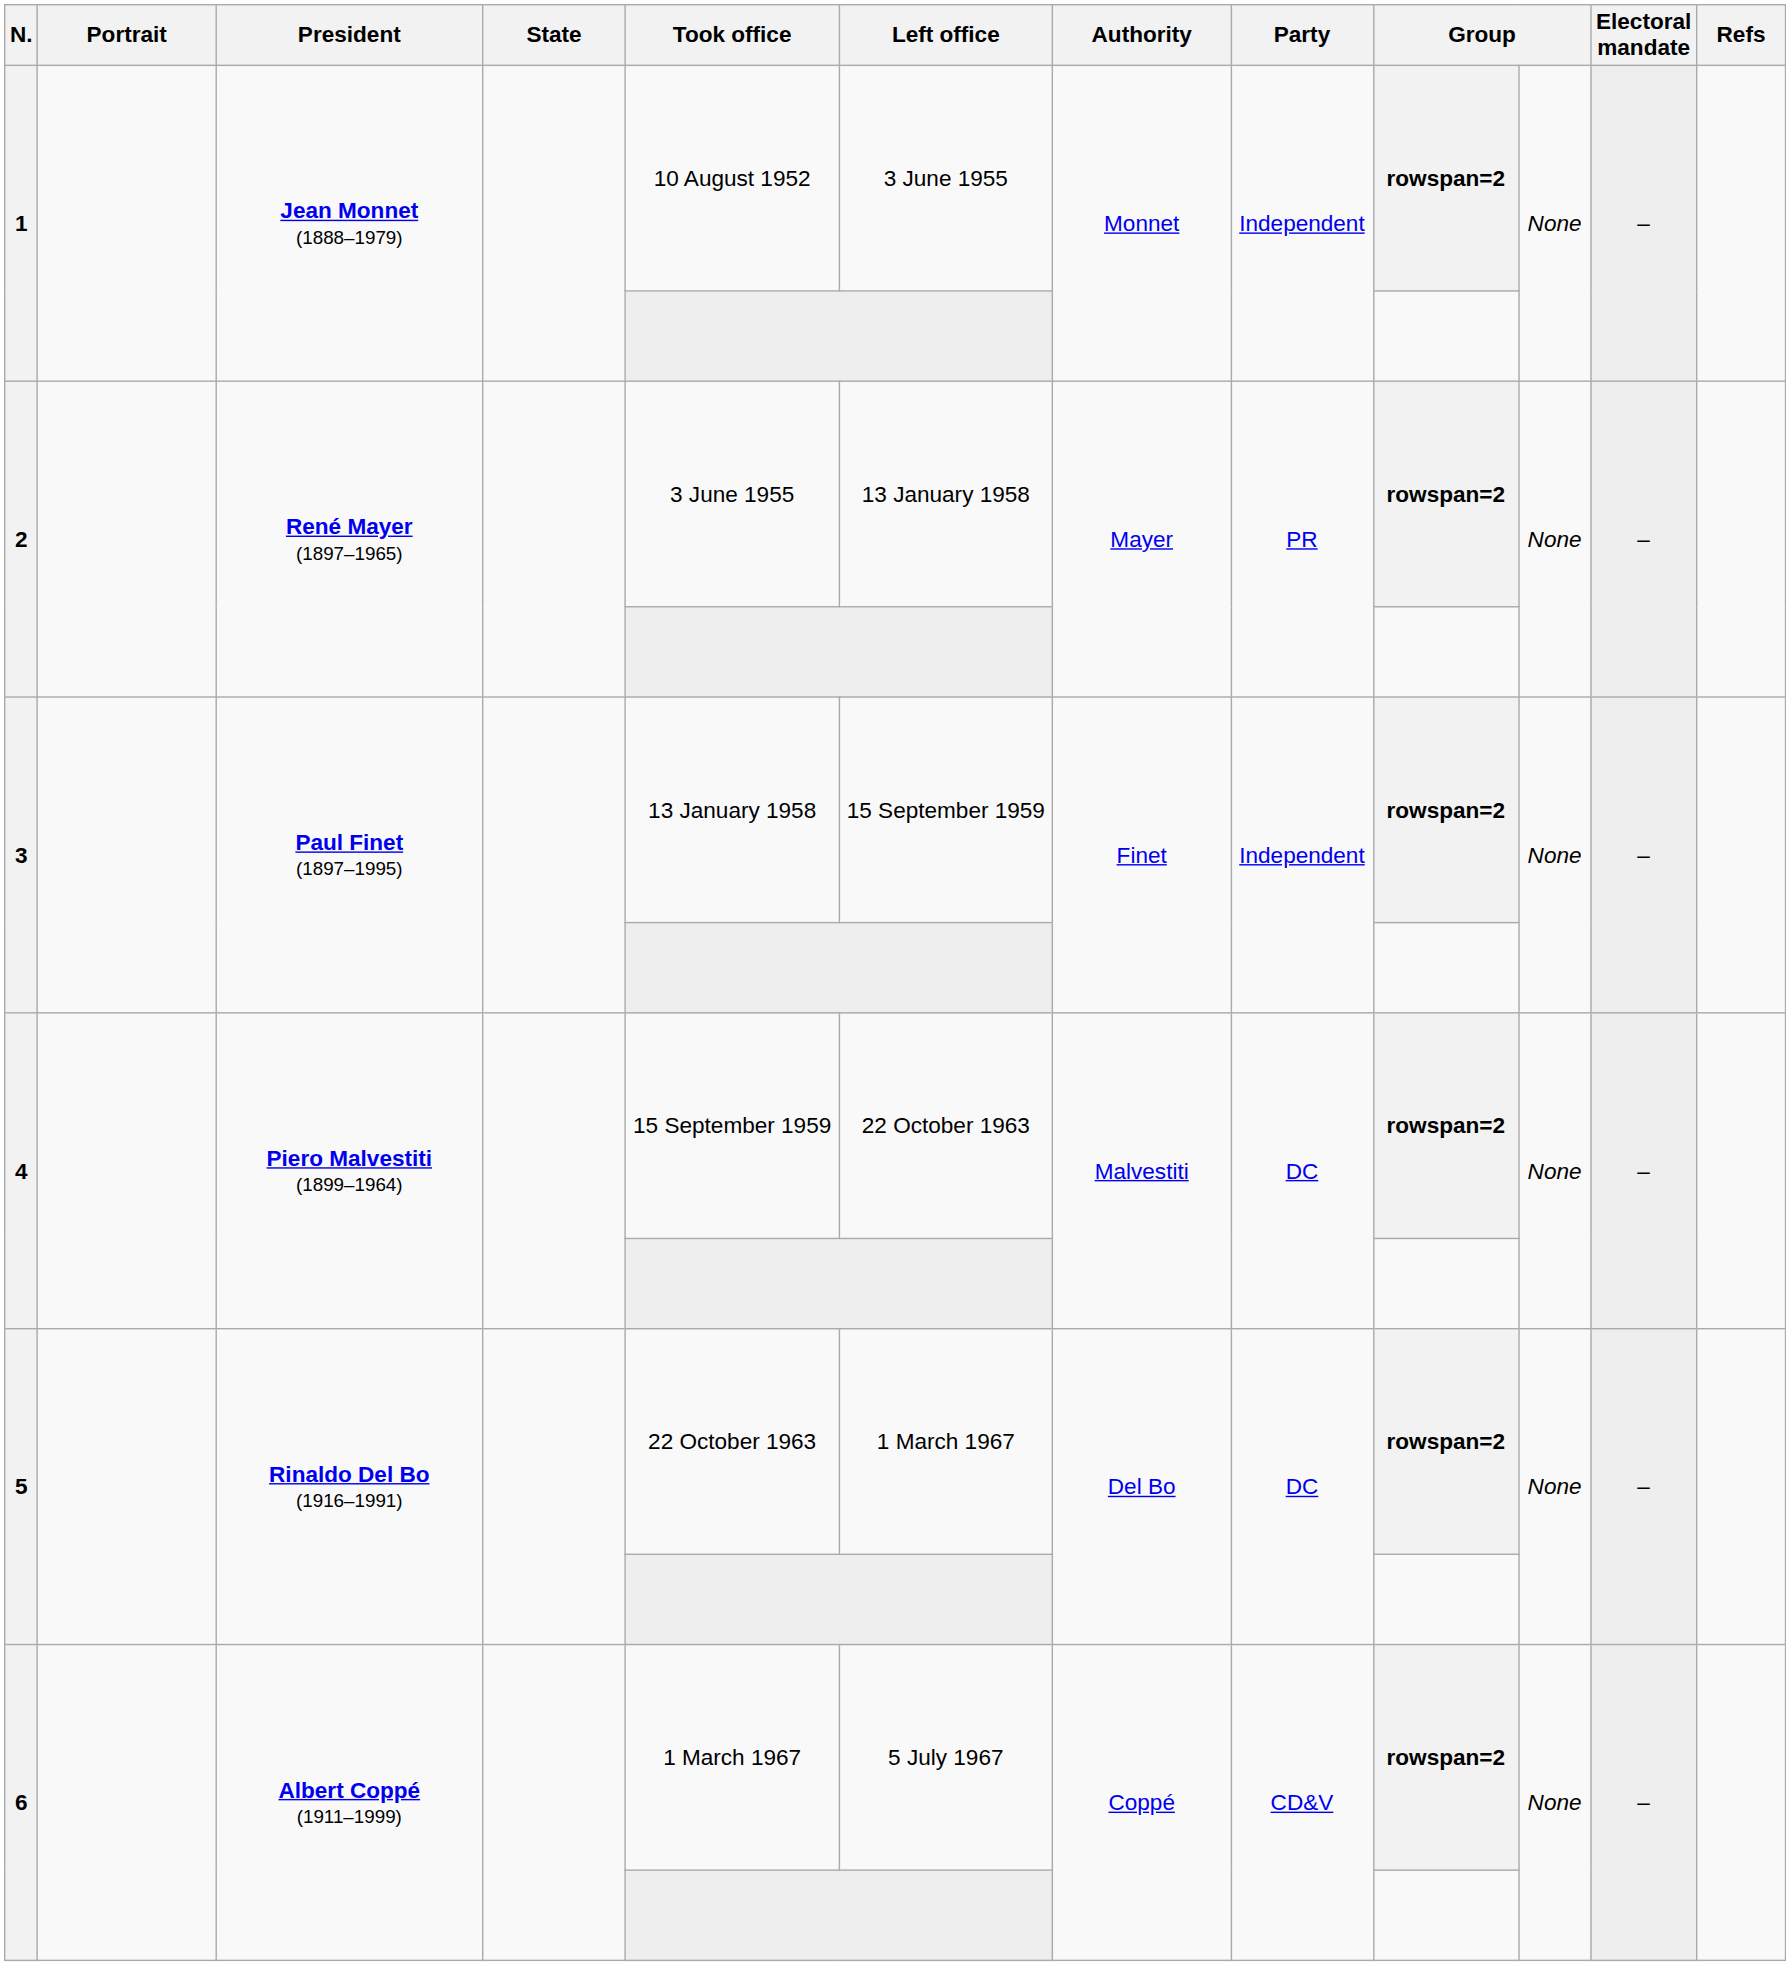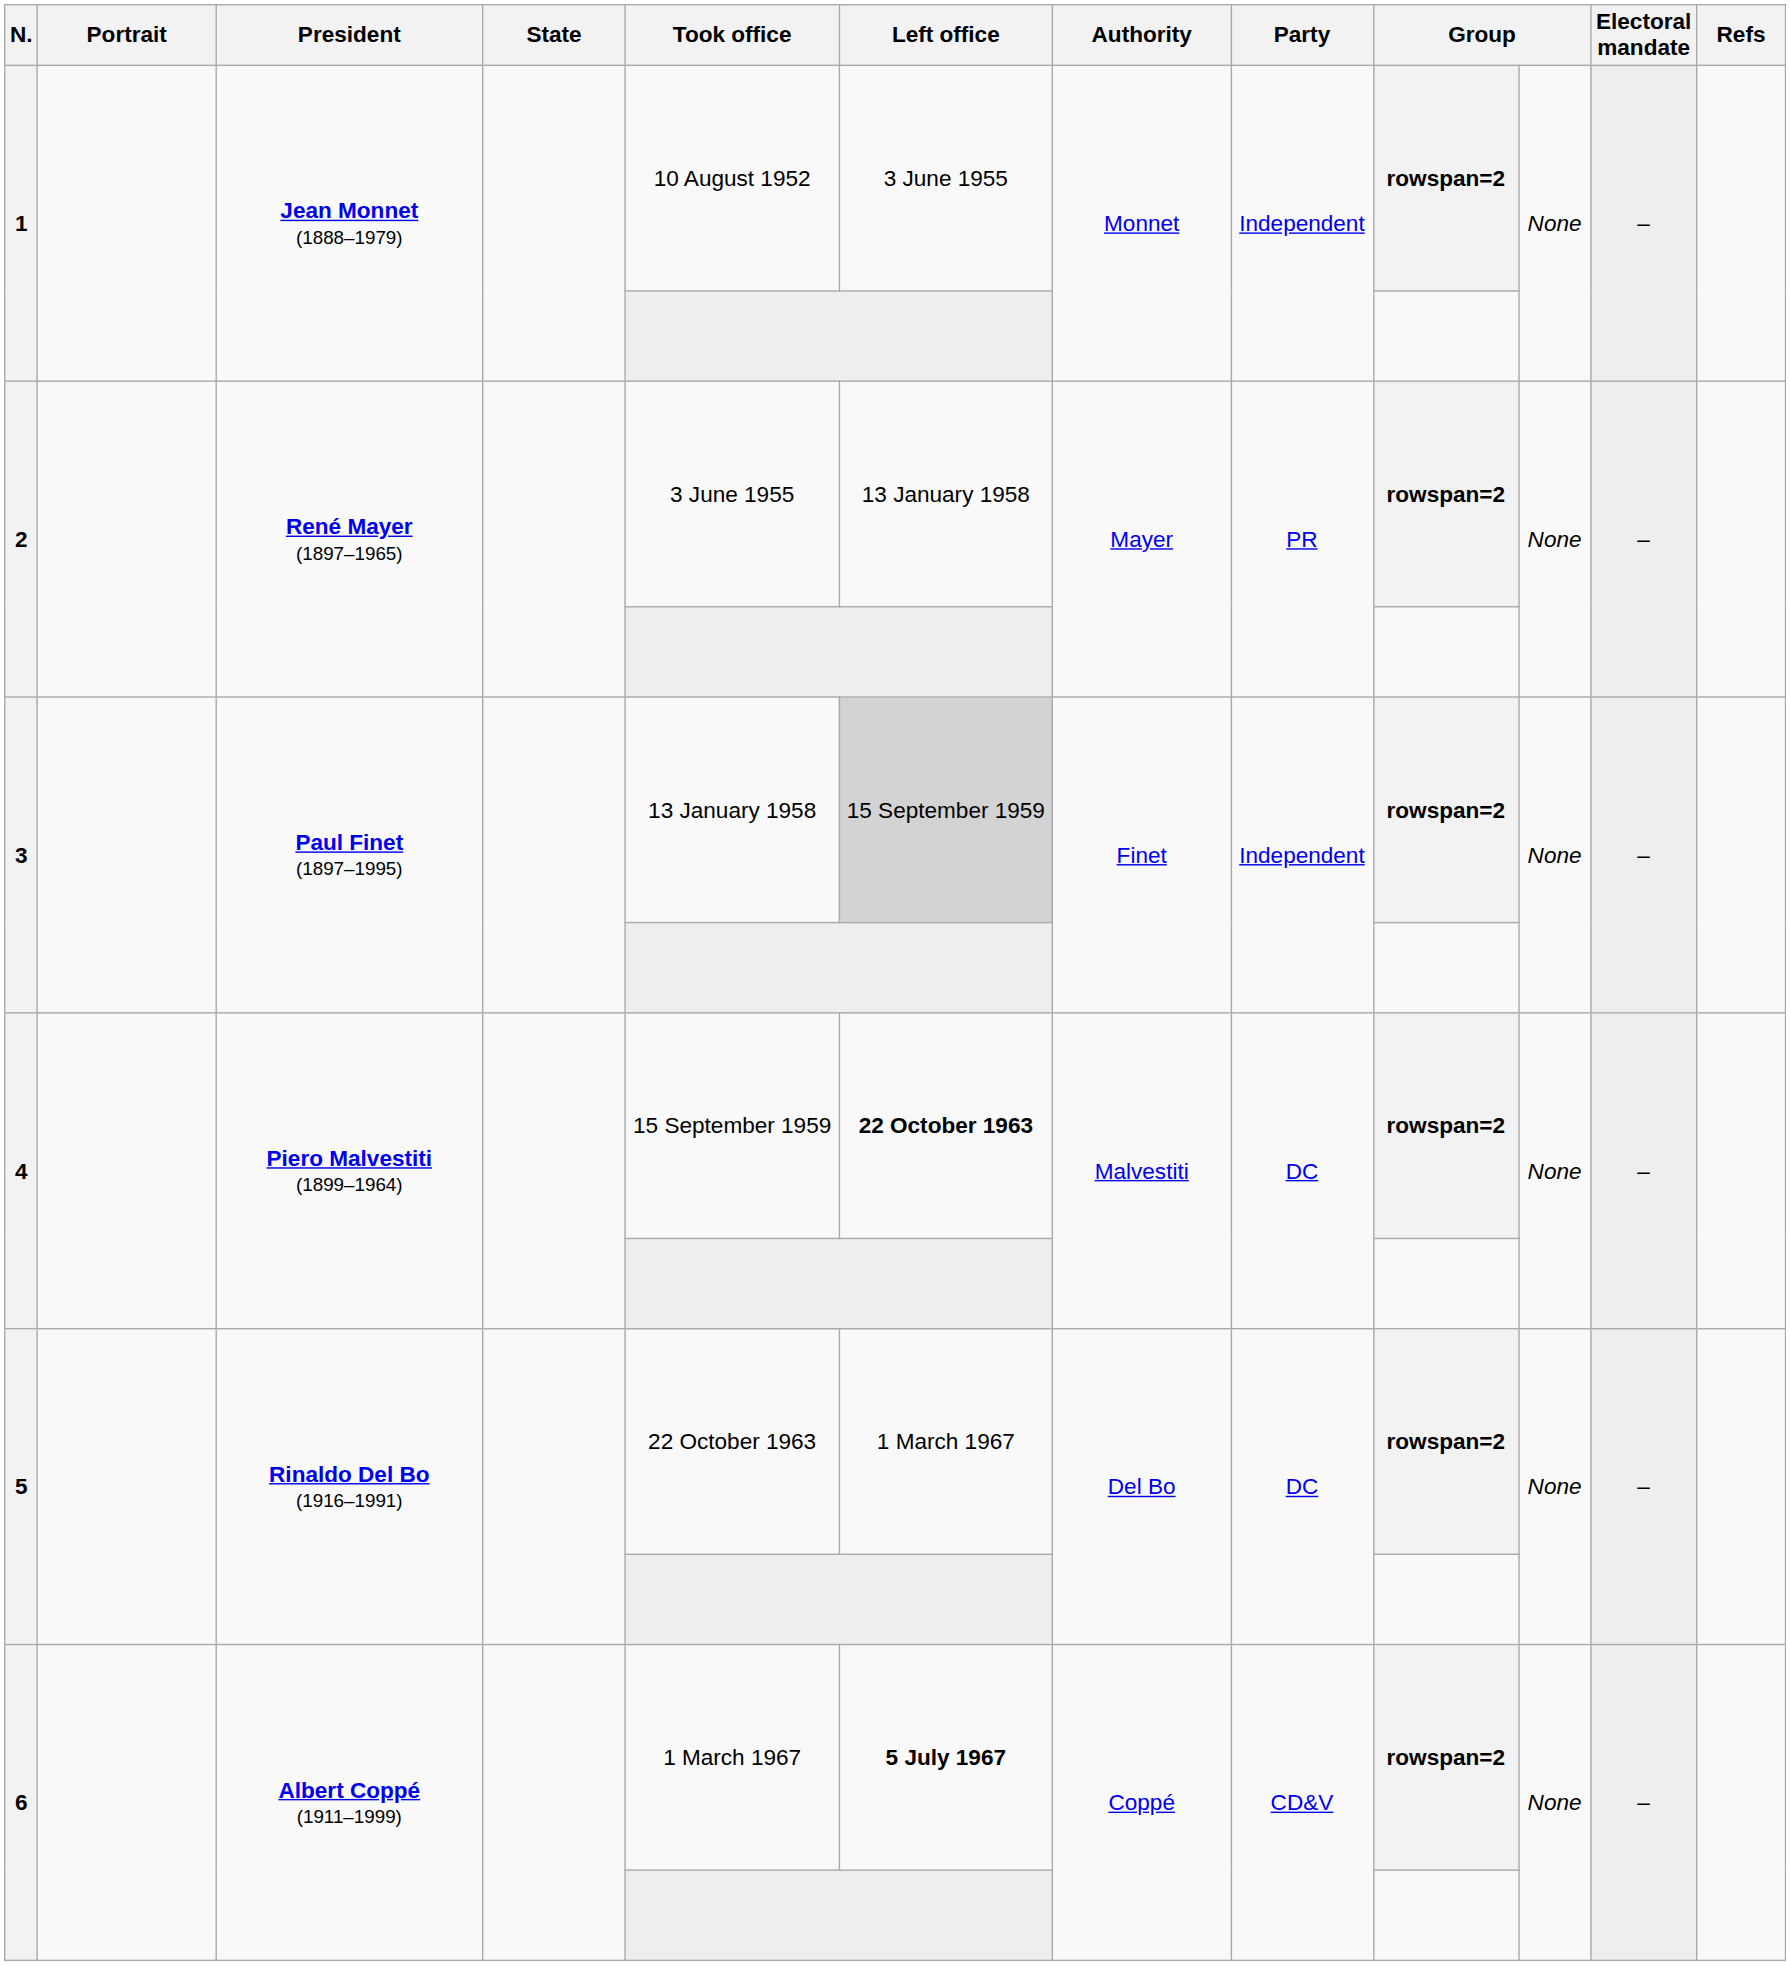(946, 810) no background -> (946, 810) lightgrey background
(946, 1125) normal -> (946, 1125) bold
(946, 1757) normal -> (946, 1757) bold
